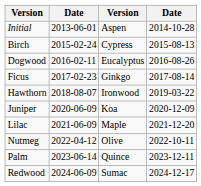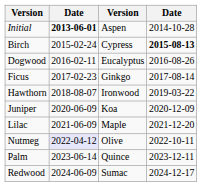(74, 29) normal -> (74, 29) bold
(172, 45) normal -> (172, 45) bold
(74, 141) no background -> (74, 141) lavender background
